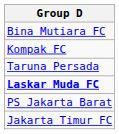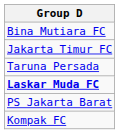(37, 49) Kompak FC -> (60, 49) Jakarta Timur FC
(60, 120) Jakarta Timur FC -> (37, 120) Kompak FC
